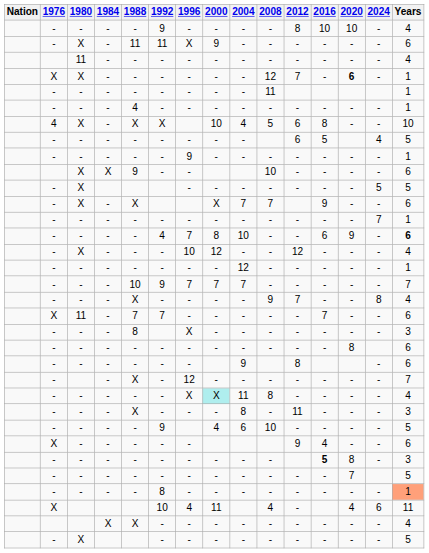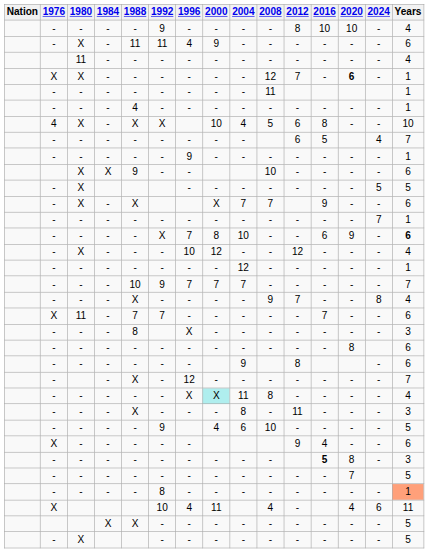(189, 44) X -> (189, 44) 4
(408, 140) 5 -> (408, 140) 7
(162, 236) 4 -> (162, 236) X
(408, 524) 4 -> (408, 524) 5
